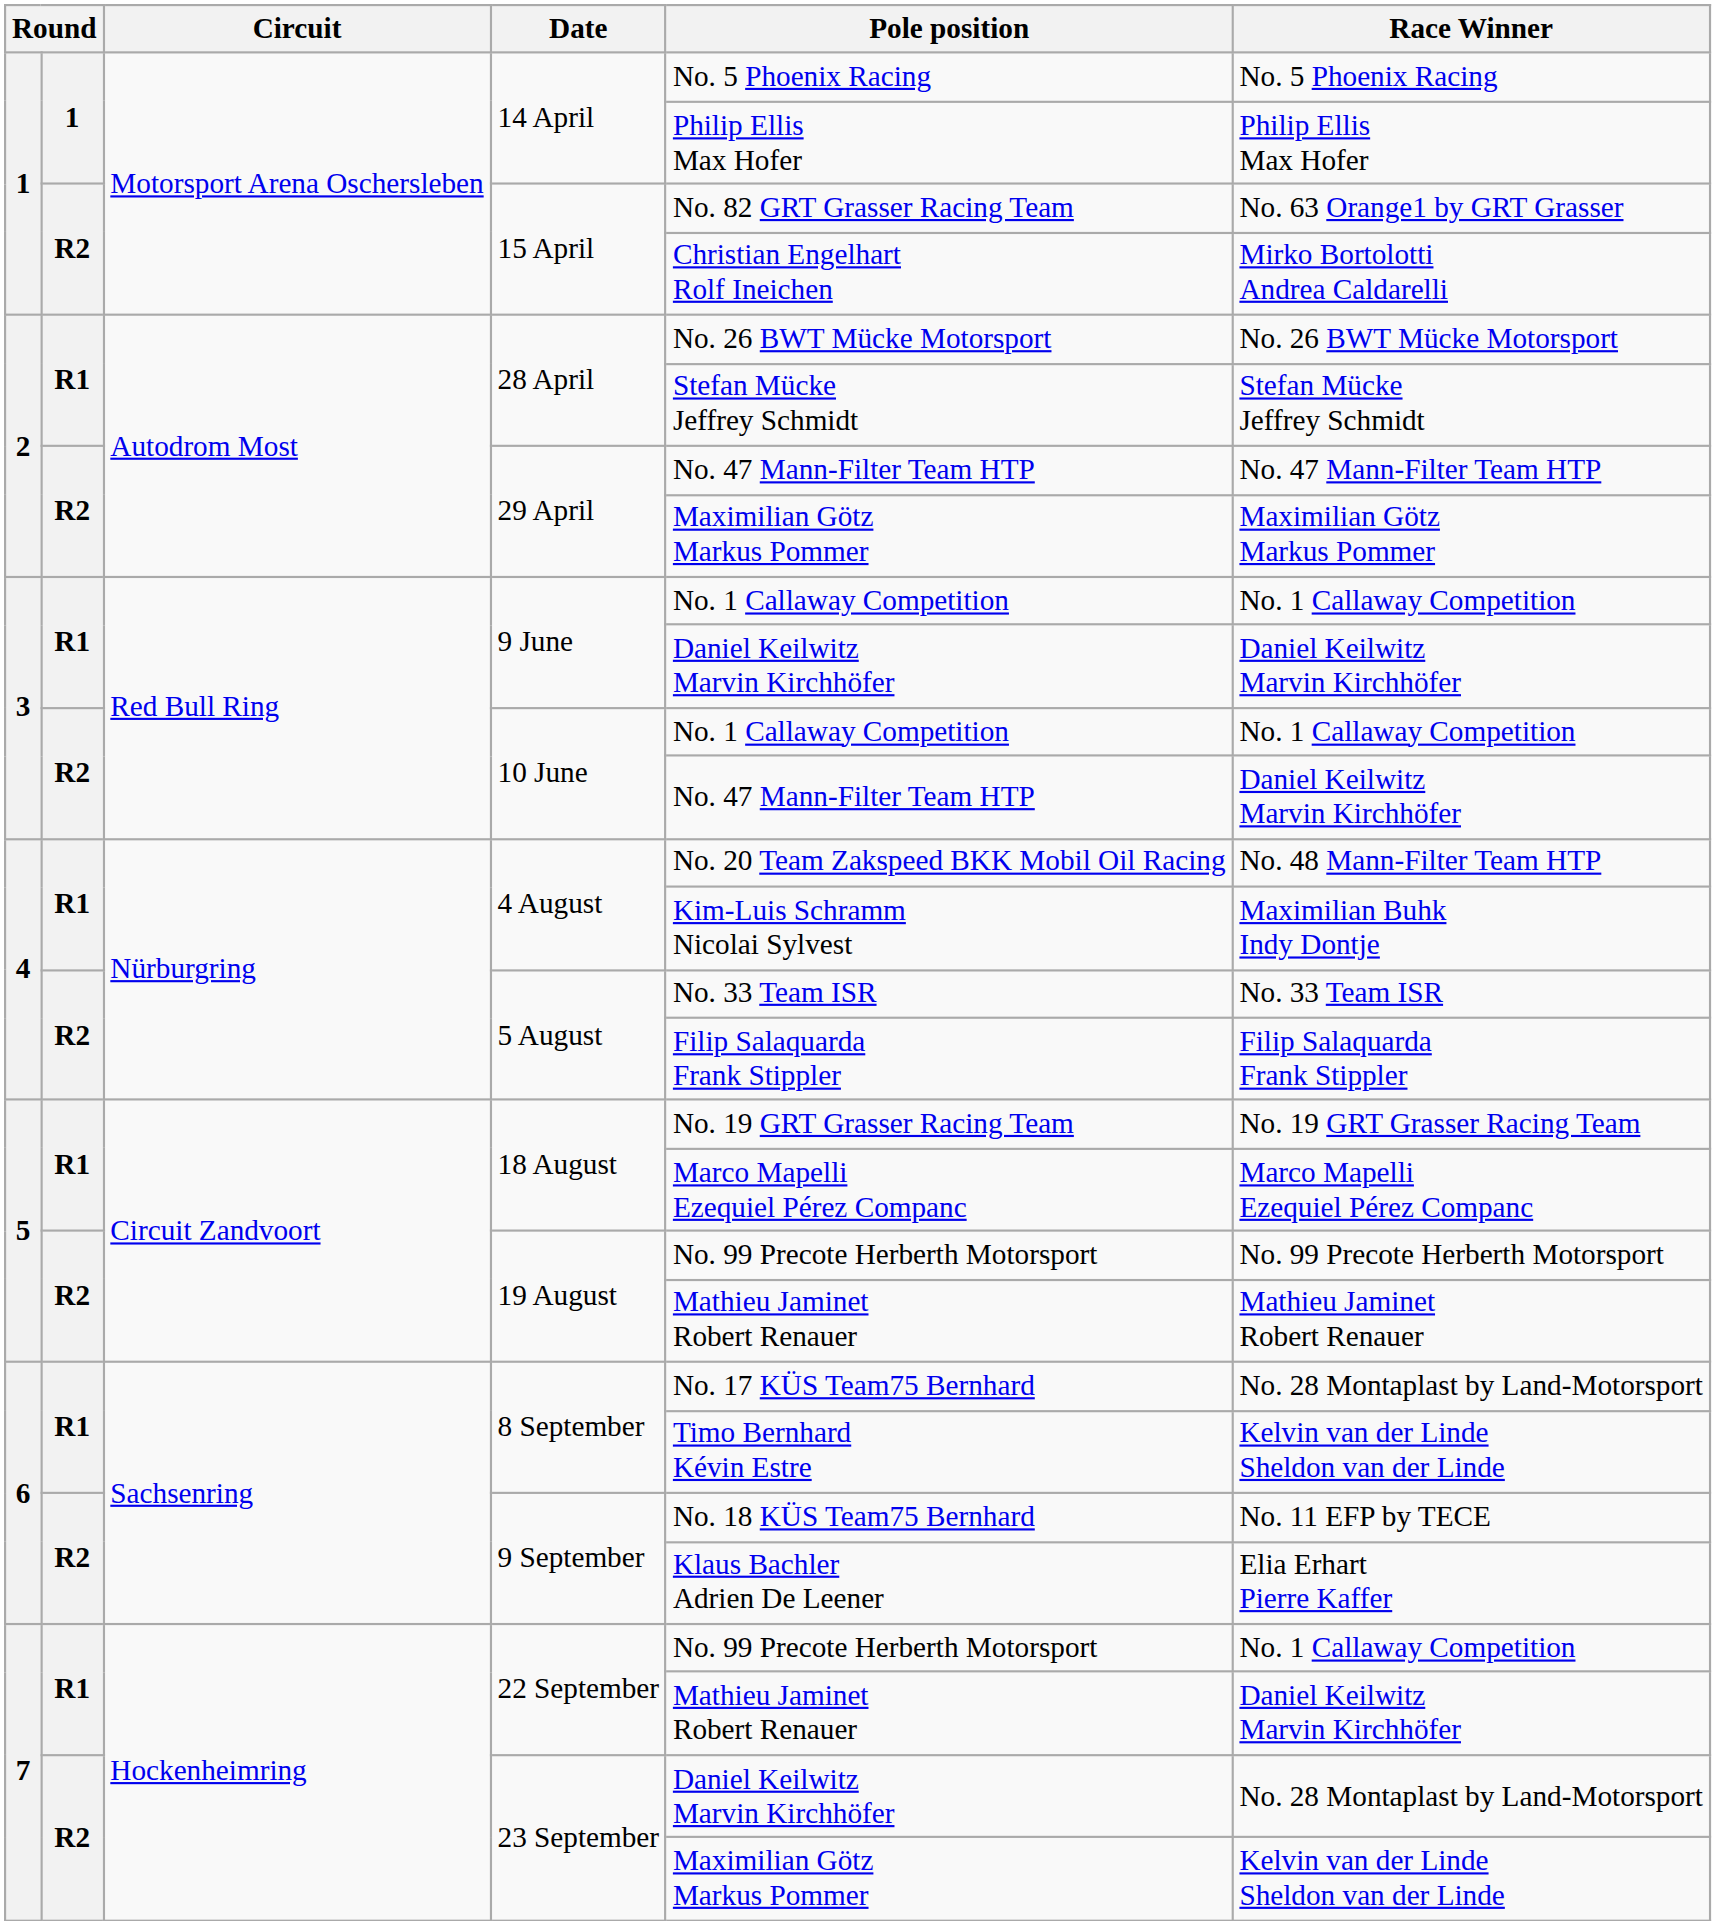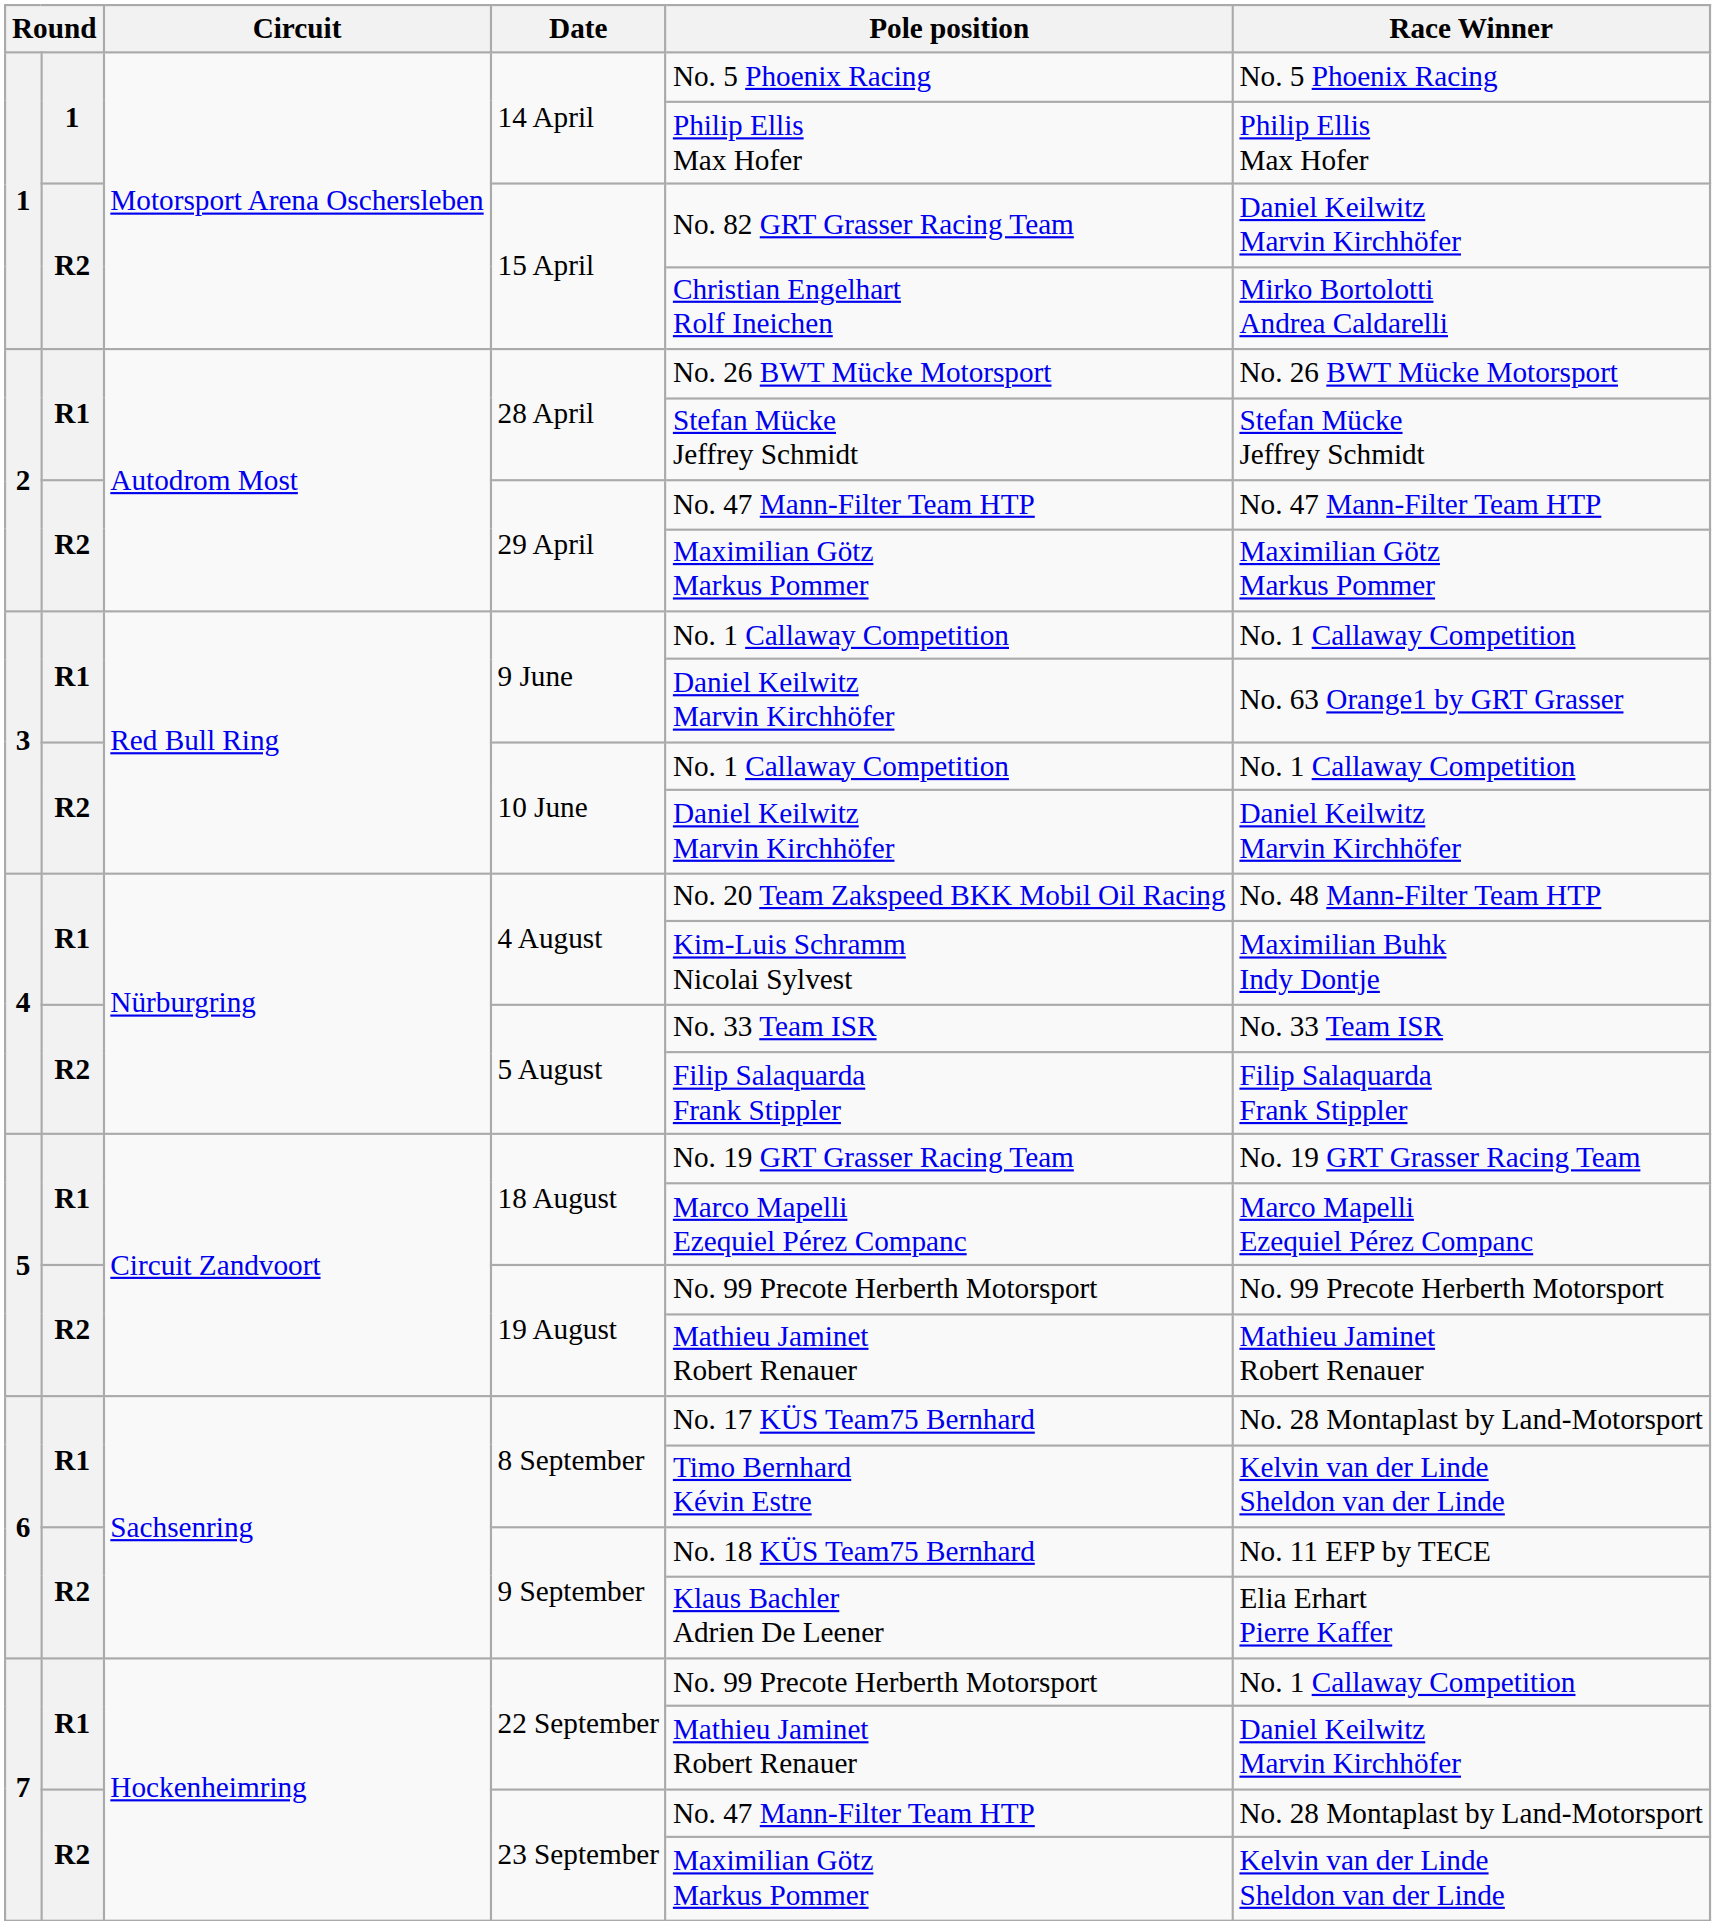(1431, 207) No. 63 Orange1 by GRT Grasser -> (1350, 224) Daniel Keilwitz Marvin Kirchhöfer
(1350, 665) Daniel Keilwitz Marvin Kirchhöfer -> (1431, 699) No. 63 Orange1 by GRT Grasser
(854, 796) No. 47 Mann-Filter Team HTP -> (784, 830) Daniel Keilwitz Marvin Kirchhöfer
(784, 1795) Daniel Keilwitz Marvin Kirchhöfer -> (854, 1812) No. 47 Mann-Filter Team HTP
